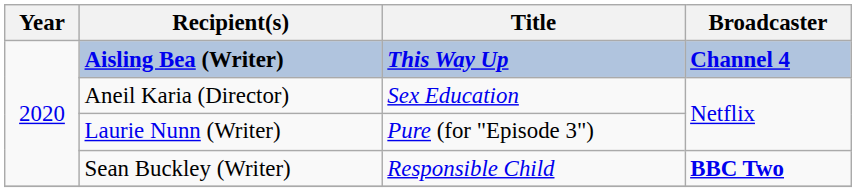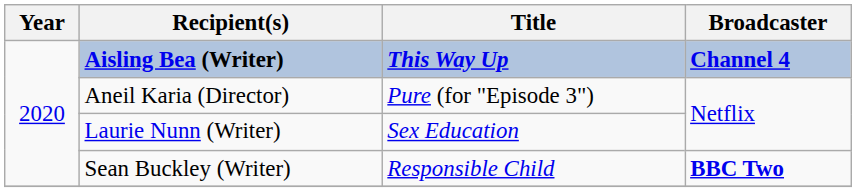(453, 95) Sex Education -> (491, 95) Pure (for "Episode 3")
(491, 131) Pure (for "Episode 3") -> (453, 131) Sex Education
